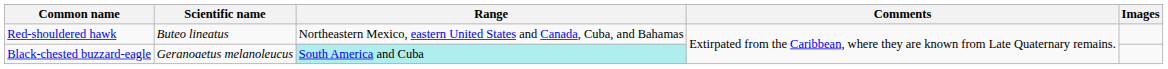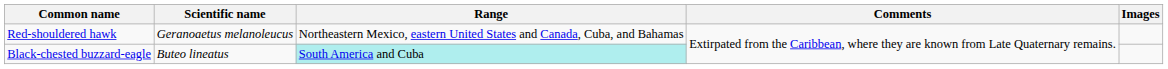(193, 34) Buteo lineatus -> (225, 34) Geranoaetus melanoleucus
(225, 53) Geranoaetus melanoleucus -> (193, 53) Buteo lineatus
